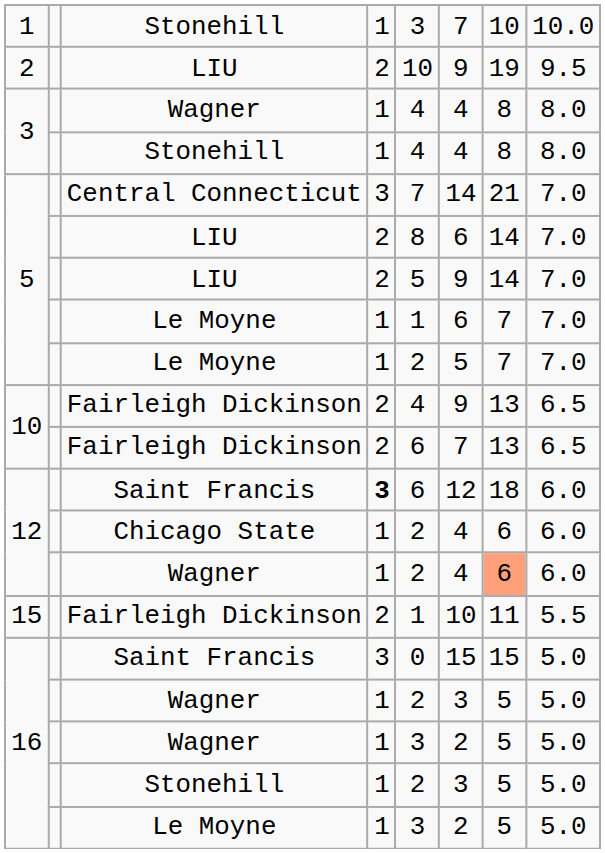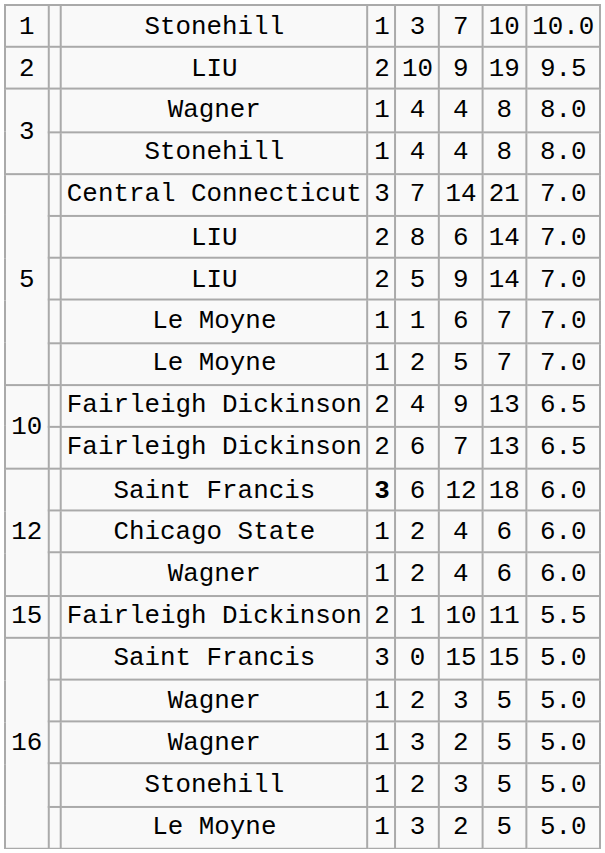(504, 574) lightsalmon background -> (504, 574) no background
